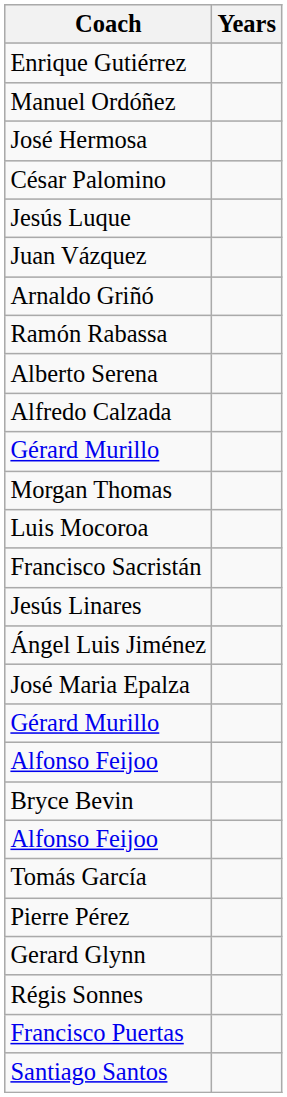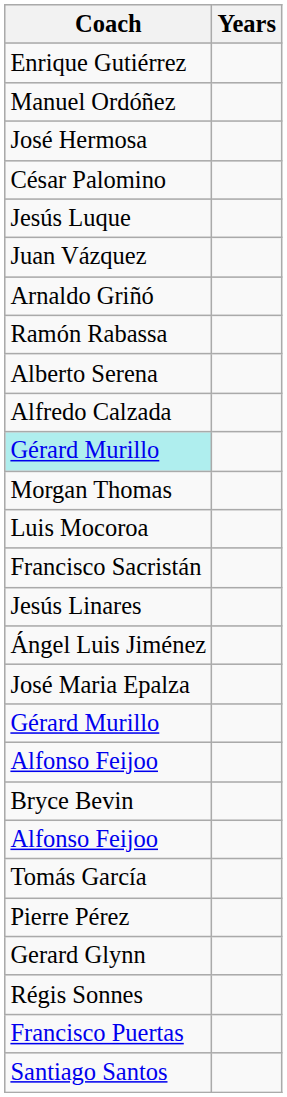(85, 450) no background -> (85, 450) paleturquoise background
